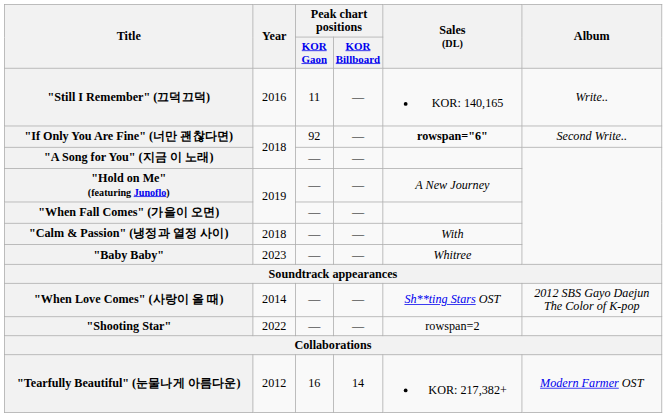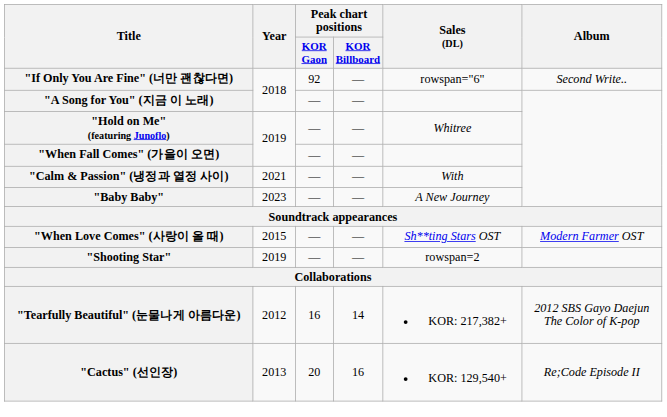- row: (129, 96)
(452, 136) bold -> (452, 79) normal
(452, 185) A New Journey -> (452, 128) Whitree
(274, 234) 2018 -> (274, 176) 2021
(452, 254) Whitree -> (452, 197) A New Journey
(274, 299) 2014 -> (274, 237) 2015
(592, 299) 2012 SBS Gayo Daejun The Color of K-pop -> (592, 237) Modern Farmer OST
(274, 326) 2022 -> (274, 257) 2019
(592, 383) Modern Farmer OST -> (592, 315) 2012 SBS Gayo Daejun The Color of K-pop
+ row: (129, 371)
